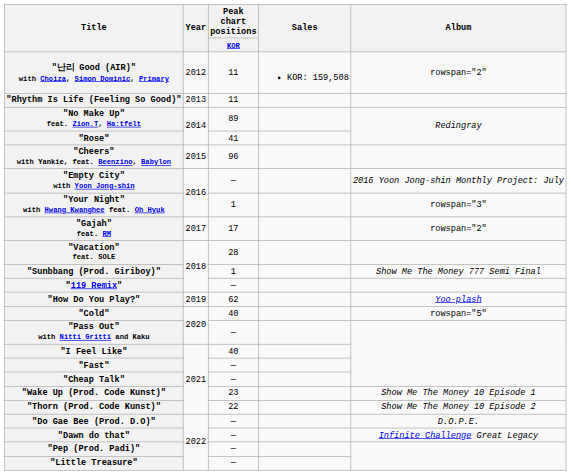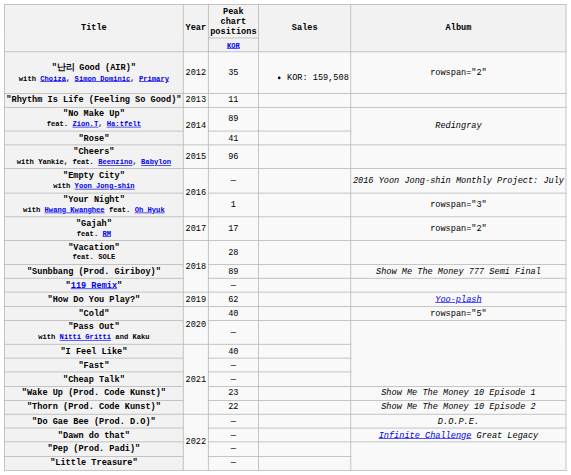(233, 73) 11 -> (233, 73) 35
(233, 271) 1 -> (233, 271) 89
